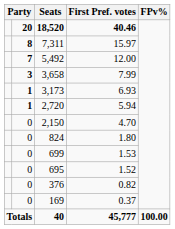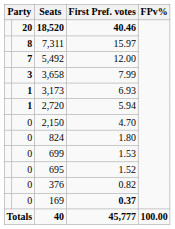(127, 201) normal -> (127, 201) bold
